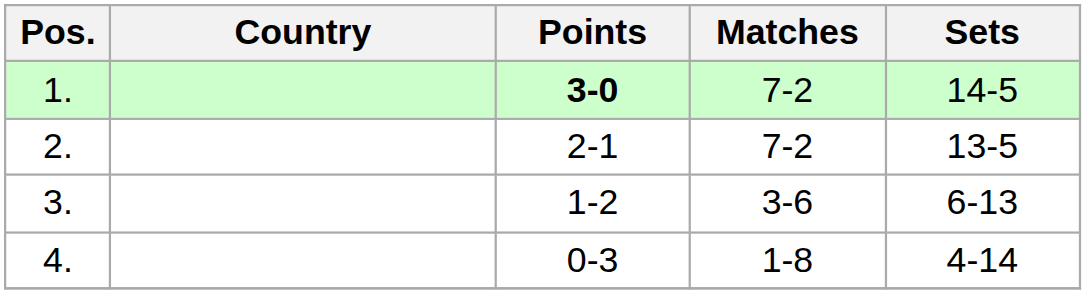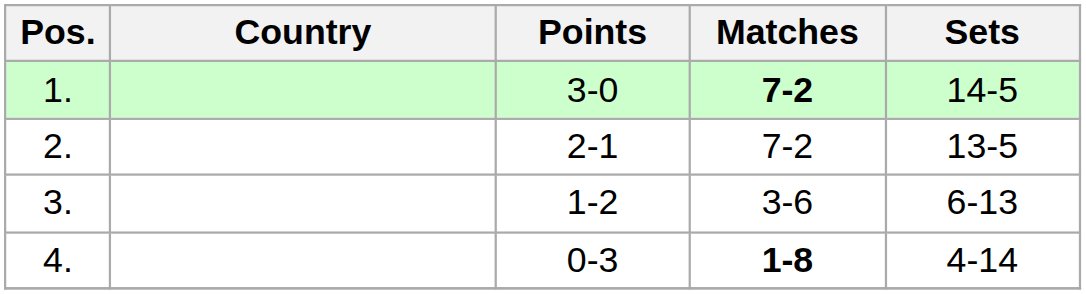(593, 89) bold -> (593, 89) normal
(787, 89) normal -> (787, 89) bold
(787, 259) normal -> (787, 259) bold
